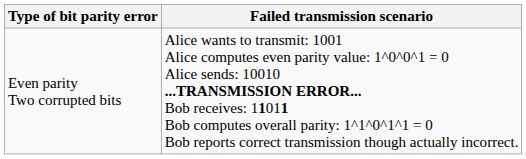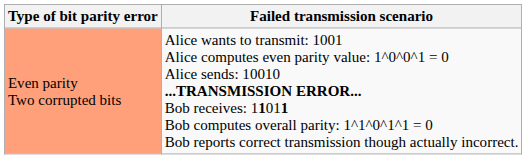(65, 91) no background -> (65, 91) lightsalmon background
